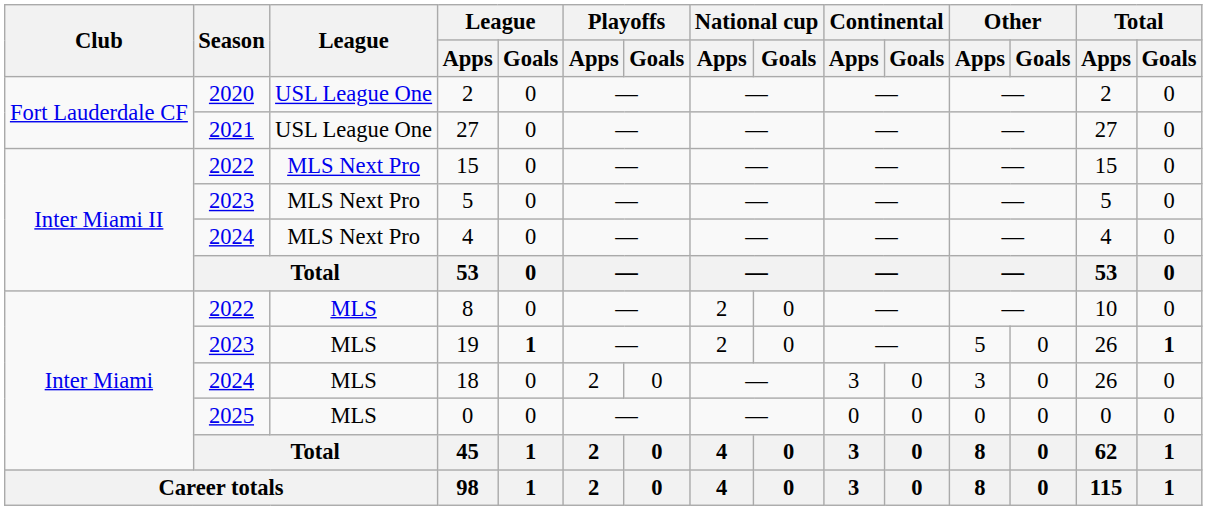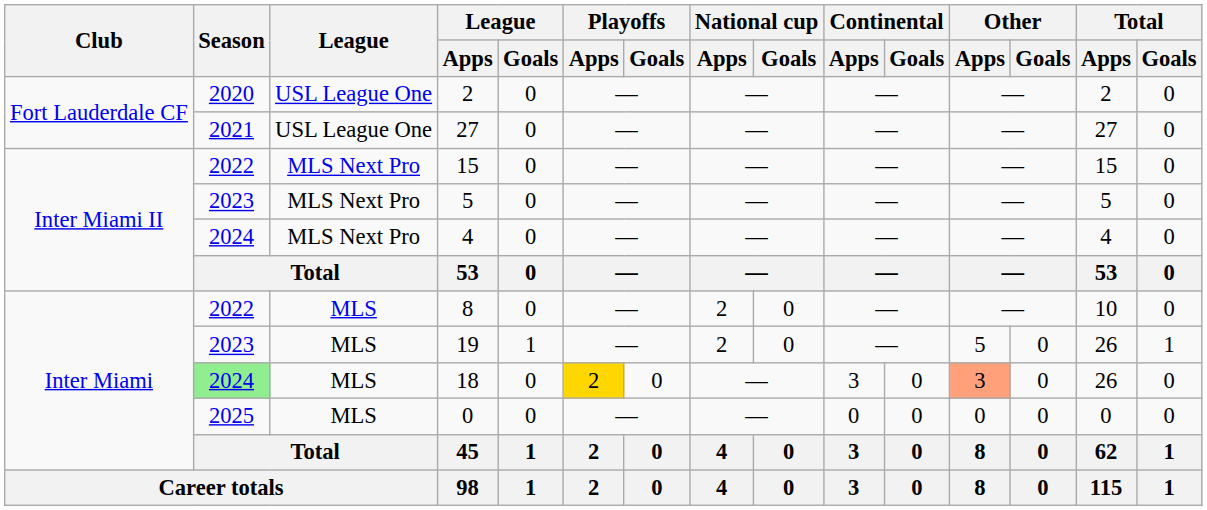(531, 344) bold -> (531, 344) normal
(1169, 344) bold -> (1169, 344) normal
(231, 380) no background -> (231, 380) lightgreen background
(594, 380) no background -> (594, 380) gold background
(980, 380) no background -> (980, 380) lightsalmon background
